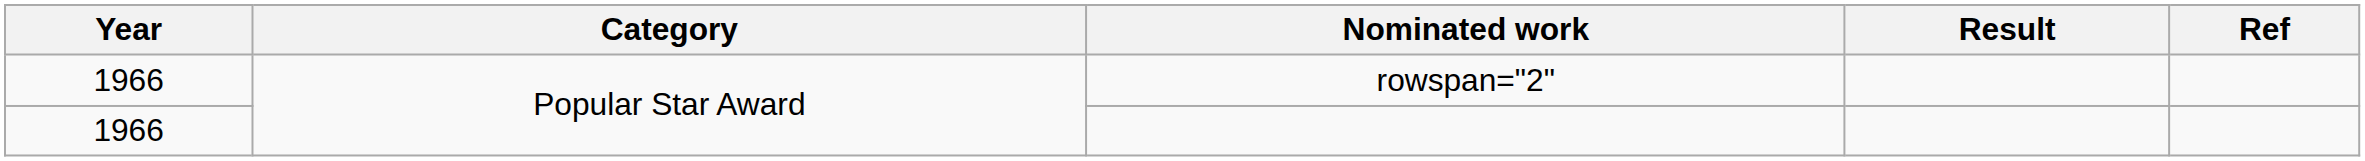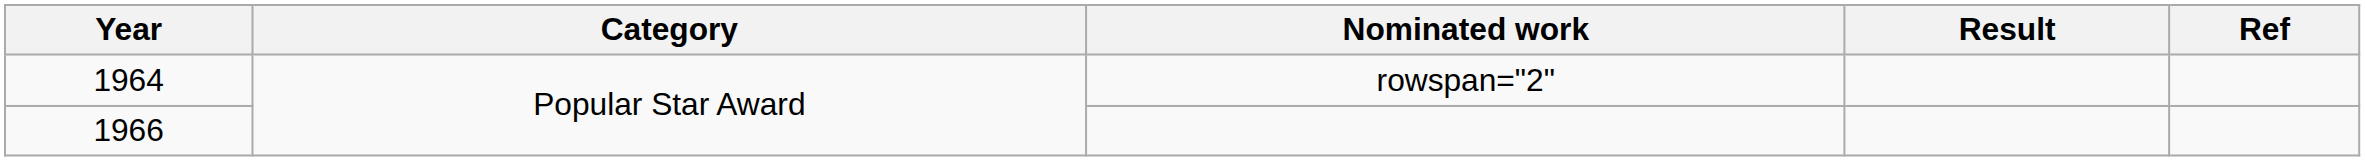(129, 79) 1966 -> (129, 79) 1964
